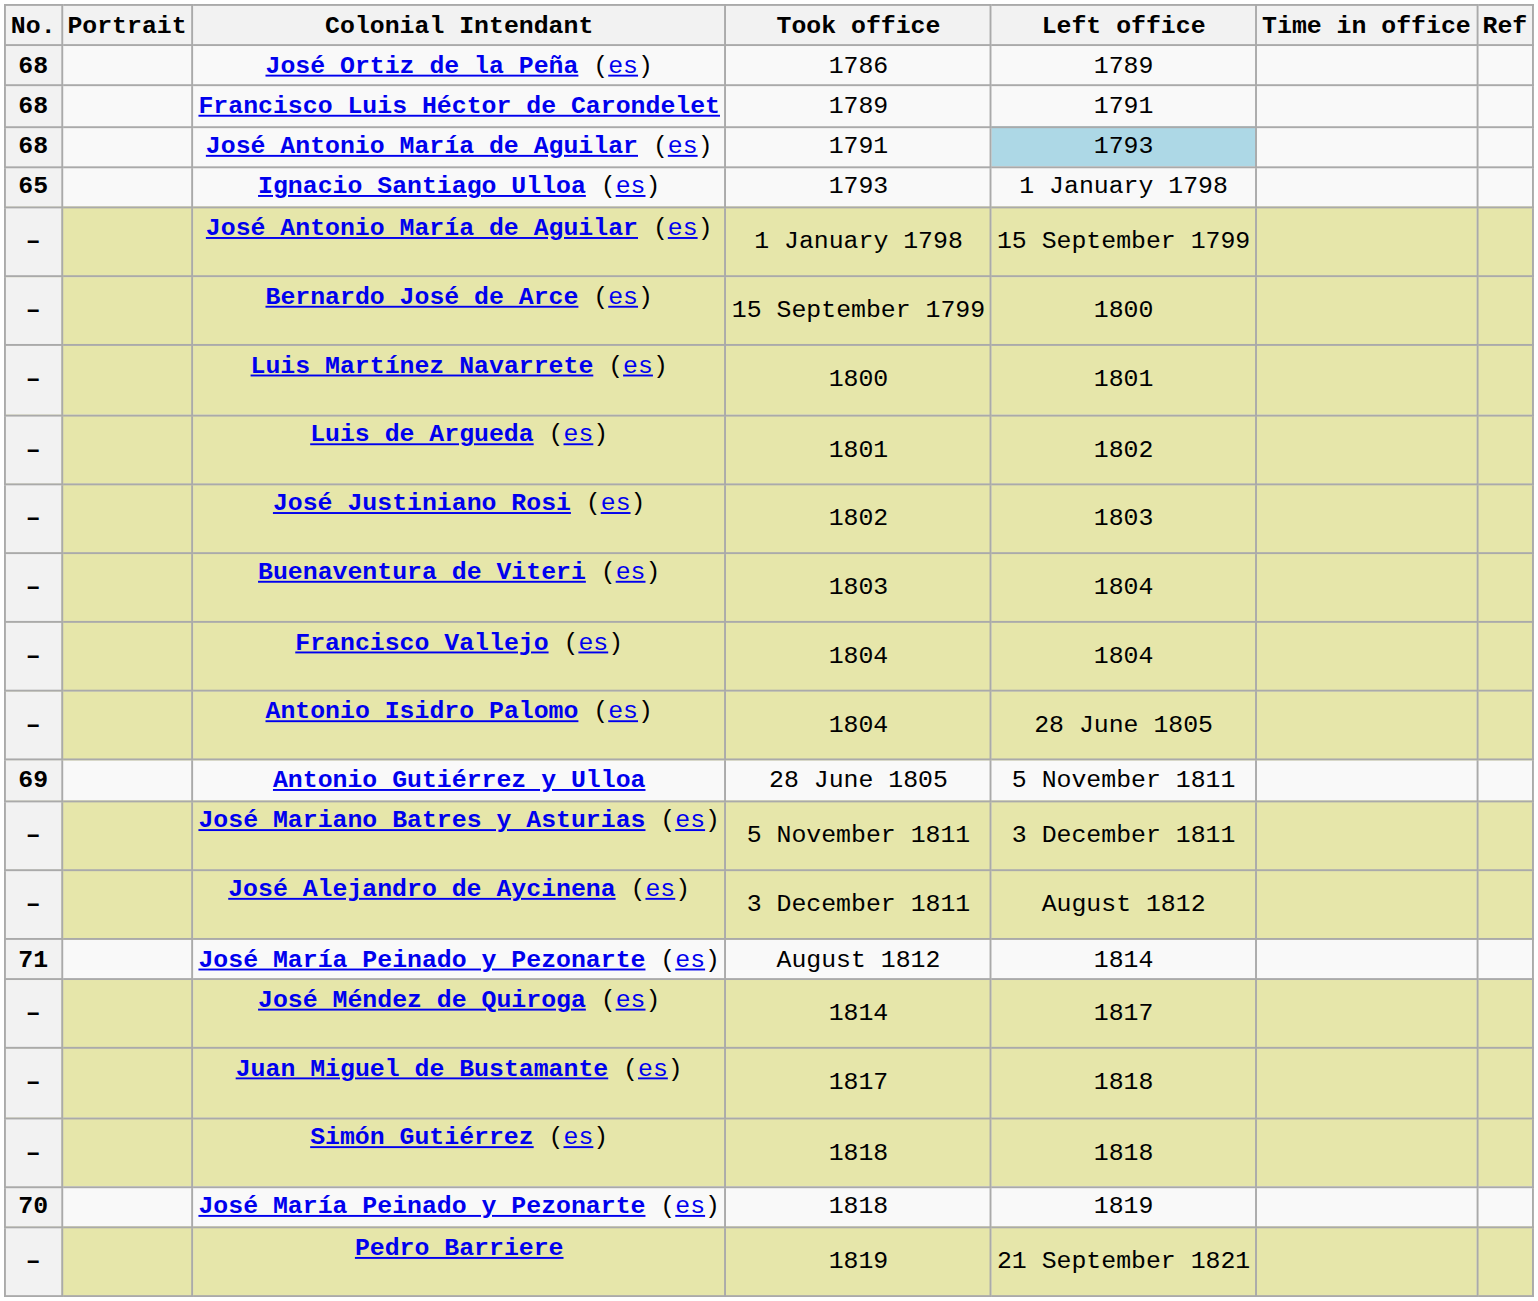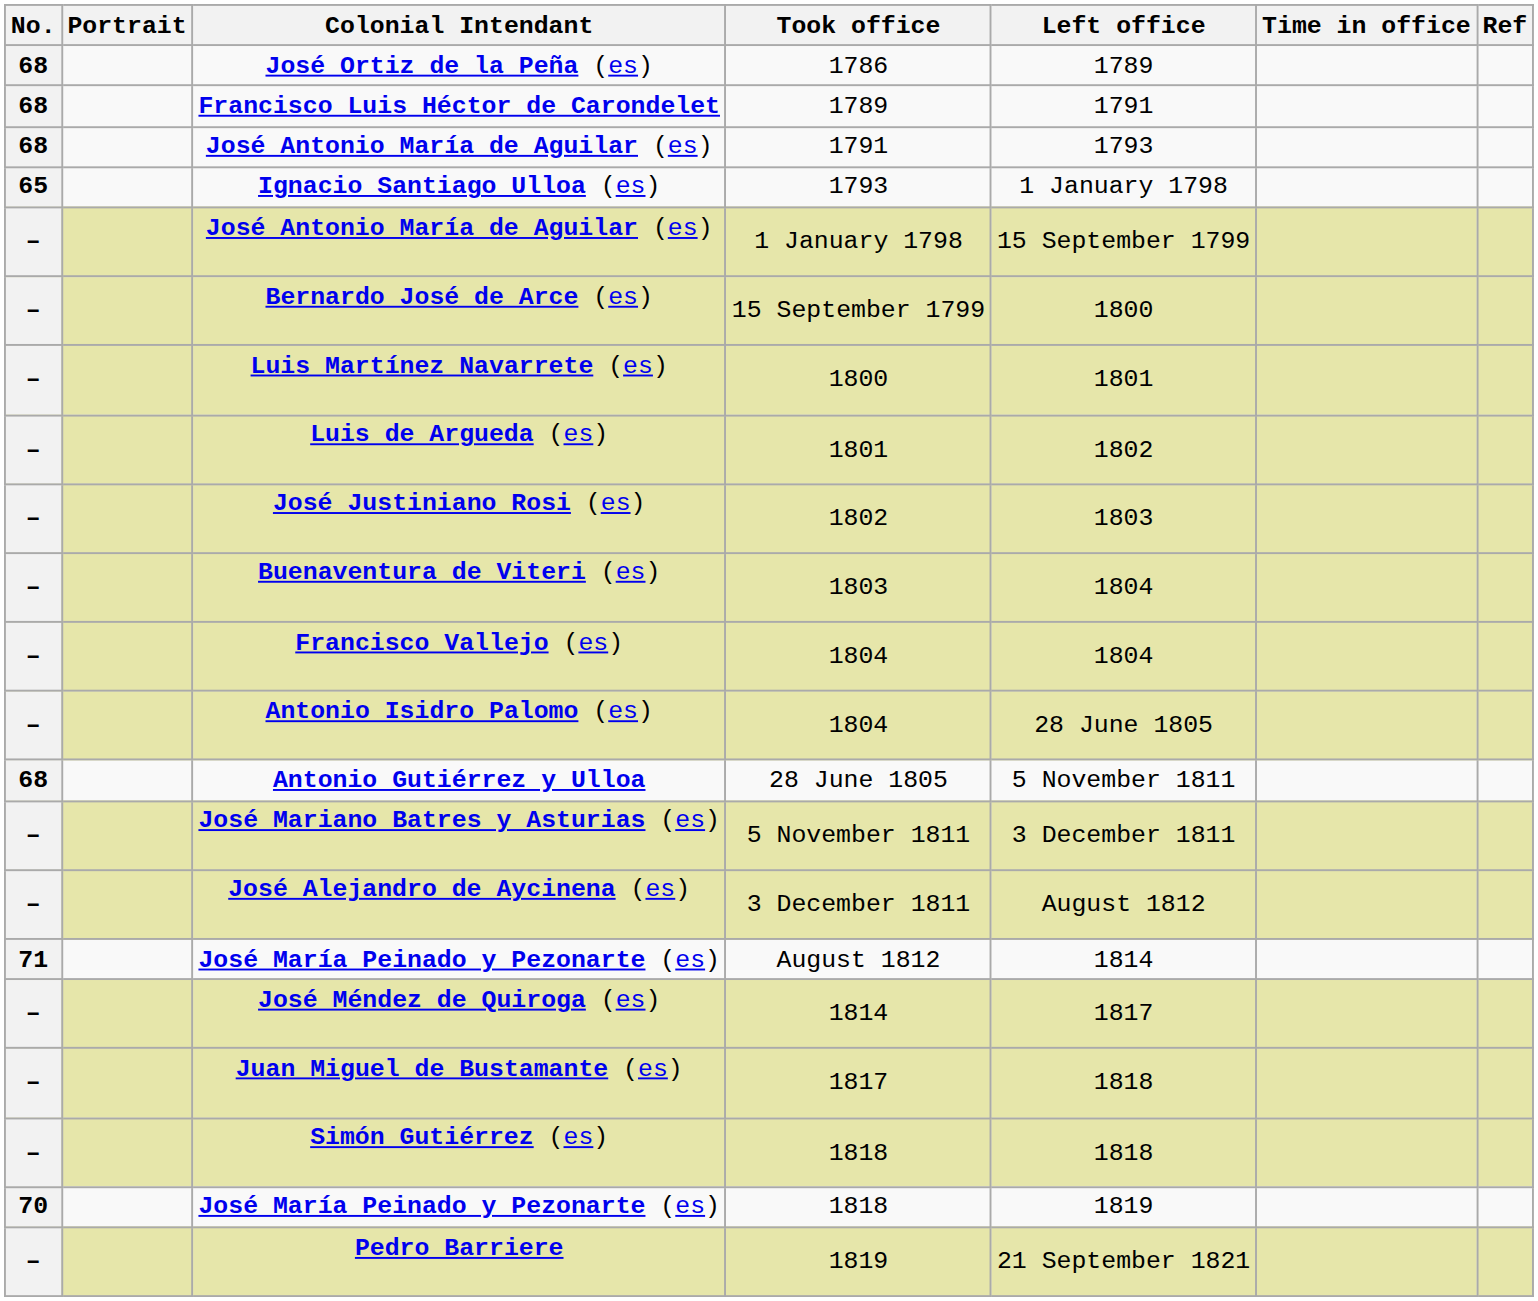(1124, 147) lightblue background -> (1124, 147) no background
(33, 780) 69 -> (33, 780) 68
